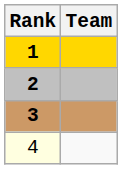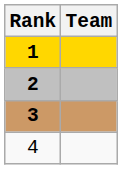(33, 148) lightyellow background -> (33, 148) no background
